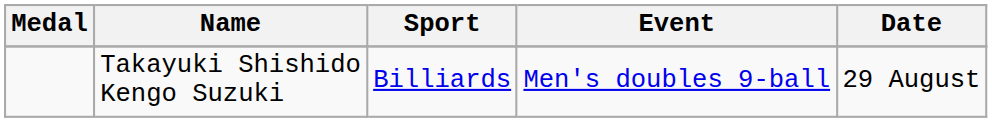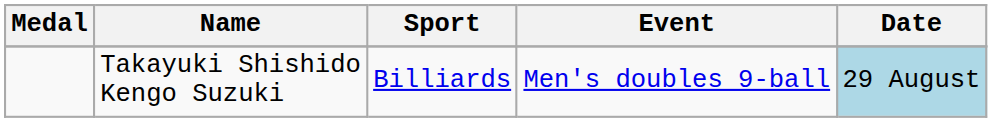(911, 82) no background -> (911, 82) lightblue background
